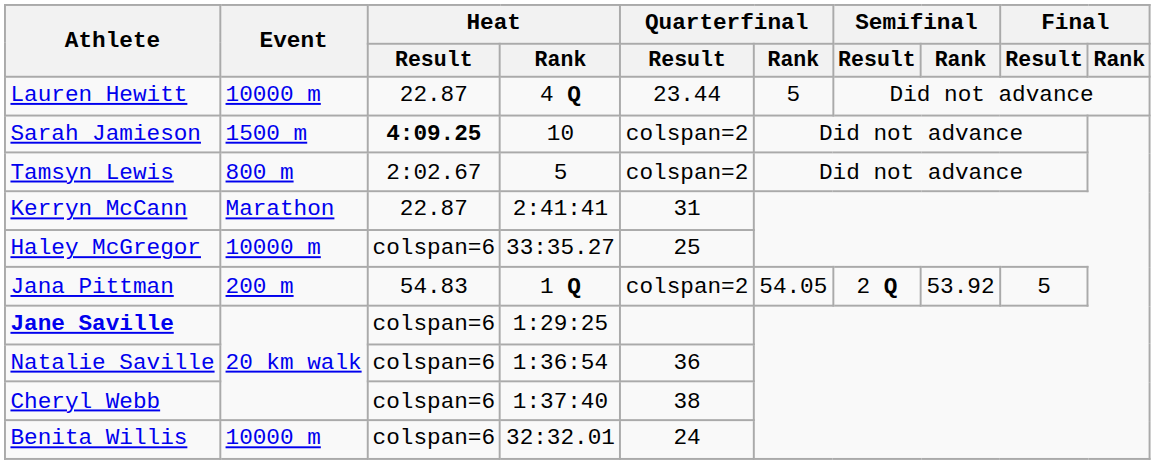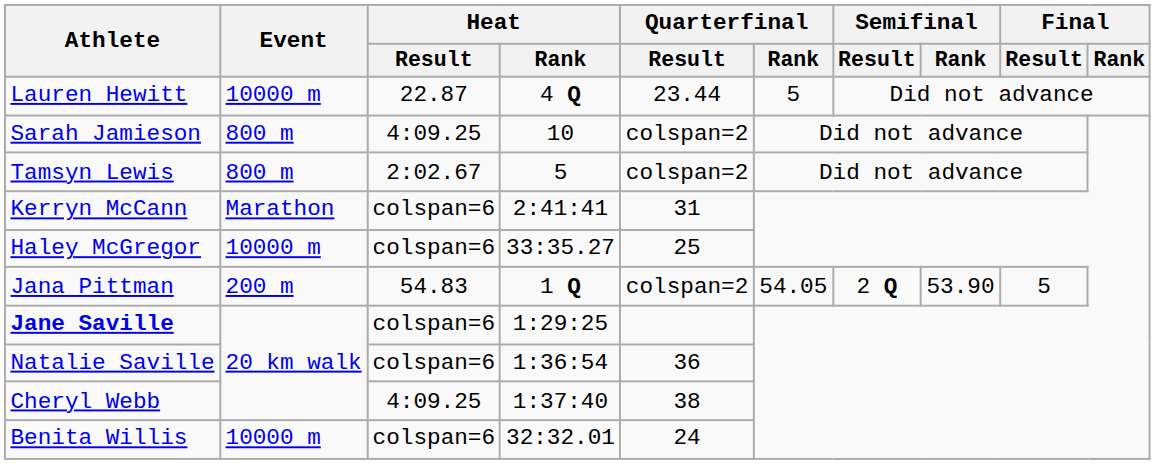(266, 134) 1500 m -> (260, 134) 800 m
(434, 134) bold -> (434, 134) normal
(434, 210) 22.87 -> (434, 210) colspan=6
(961, 286) 53.92 -> (961, 286) 53.90
(434, 401) colspan=6 -> (434, 401) 4:09.25
